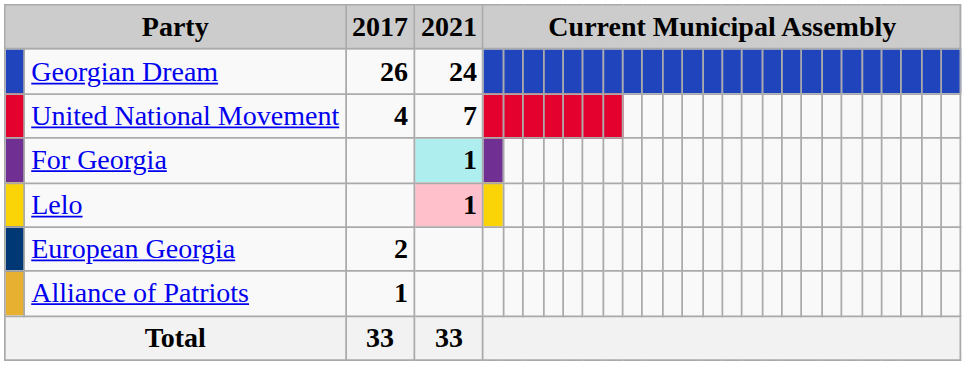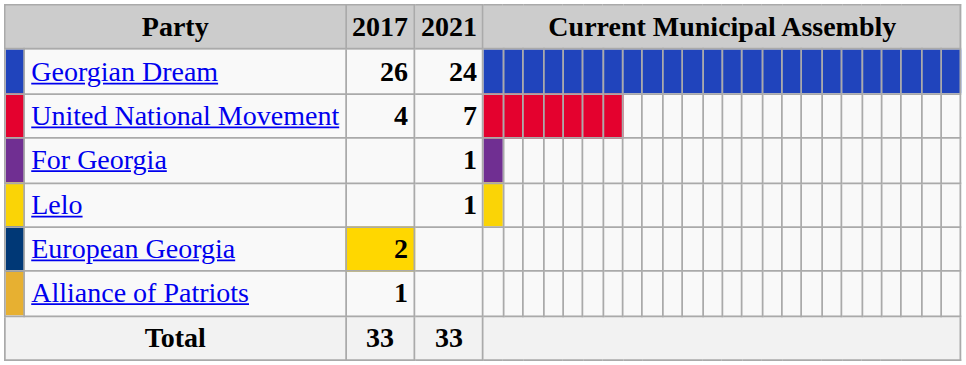(470, 159) paleturquoise background -> (470, 159) no background
(470, 204) pink background -> (470, 204) no background
(401, 248) no background -> (401, 248) gold background
